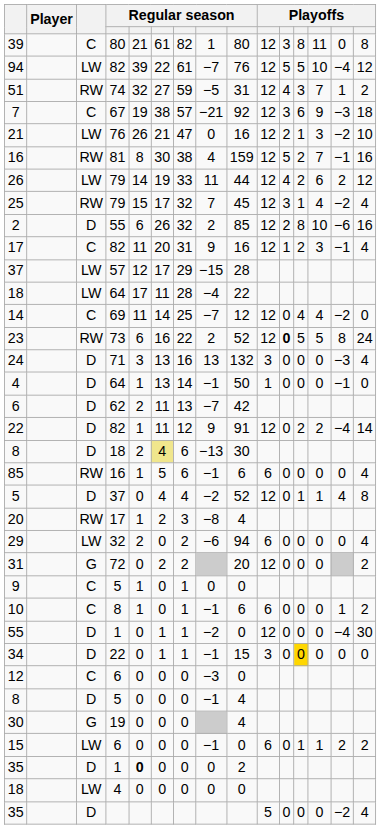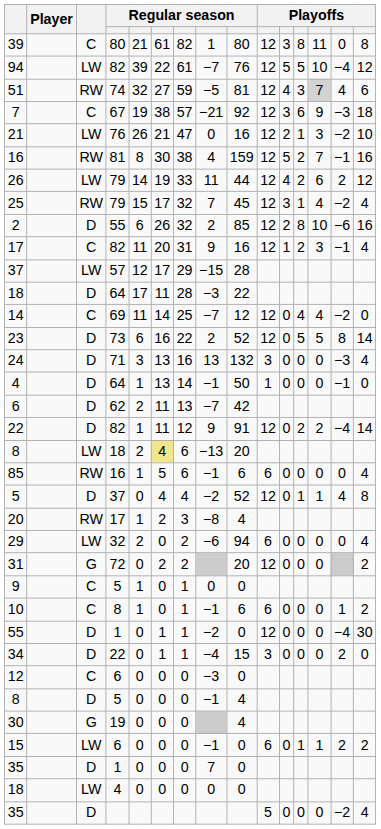(242, 90) 31 -> (242, 90) 81
(319, 90) no background -> (319, 90) lightgrey background
(342, 90) 1 -> (342, 90) 4
(365, 90) 2 -> (365, 90) 6
(91, 293) LW -> (91, 293) D
(211, 293) −4 -> (211, 293) −3
(91, 338) RW -> (91, 338) D
(287, 338) bold -> (287, 338) normal
(365, 338) 24 -> (365, 338) 14
(91, 451) D -> (91, 451) LW
(242, 451) 30 -> (242, 451) 20
(211, 654) −1 -> (211, 654) −4
(301, 654) gold background -> (301, 654) no background
(342, 654) 0 -> (342, 654) 2
(140, 767) bold -> (140, 767) normal
(211, 767) 0 -> (211, 767) 7
(242, 767) 2 -> (242, 767) 0
